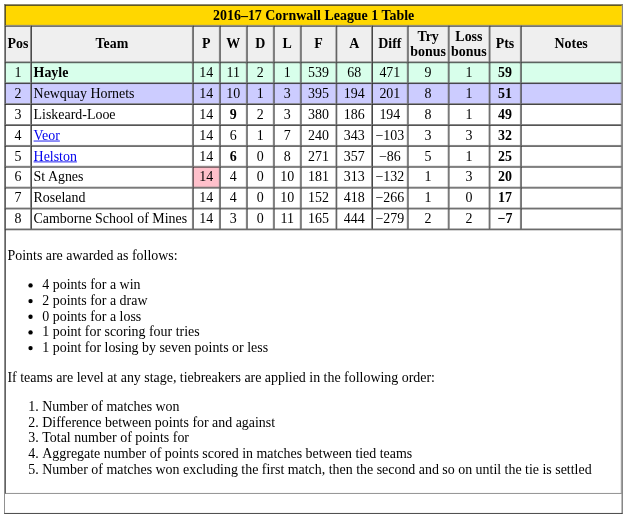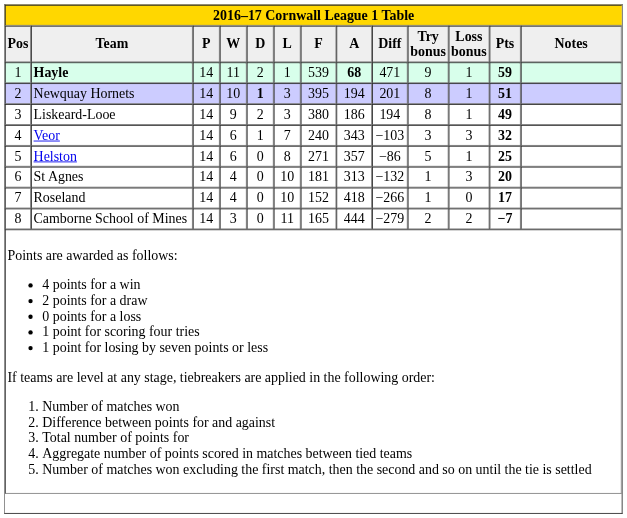(354, 72) normal -> (354, 72) bold
(260, 93) normal -> (260, 93) bold
(233, 114) bold -> (233, 114) normal
(233, 156) bold -> (233, 156) normal
(206, 177) pink background -> (206, 177) no background
